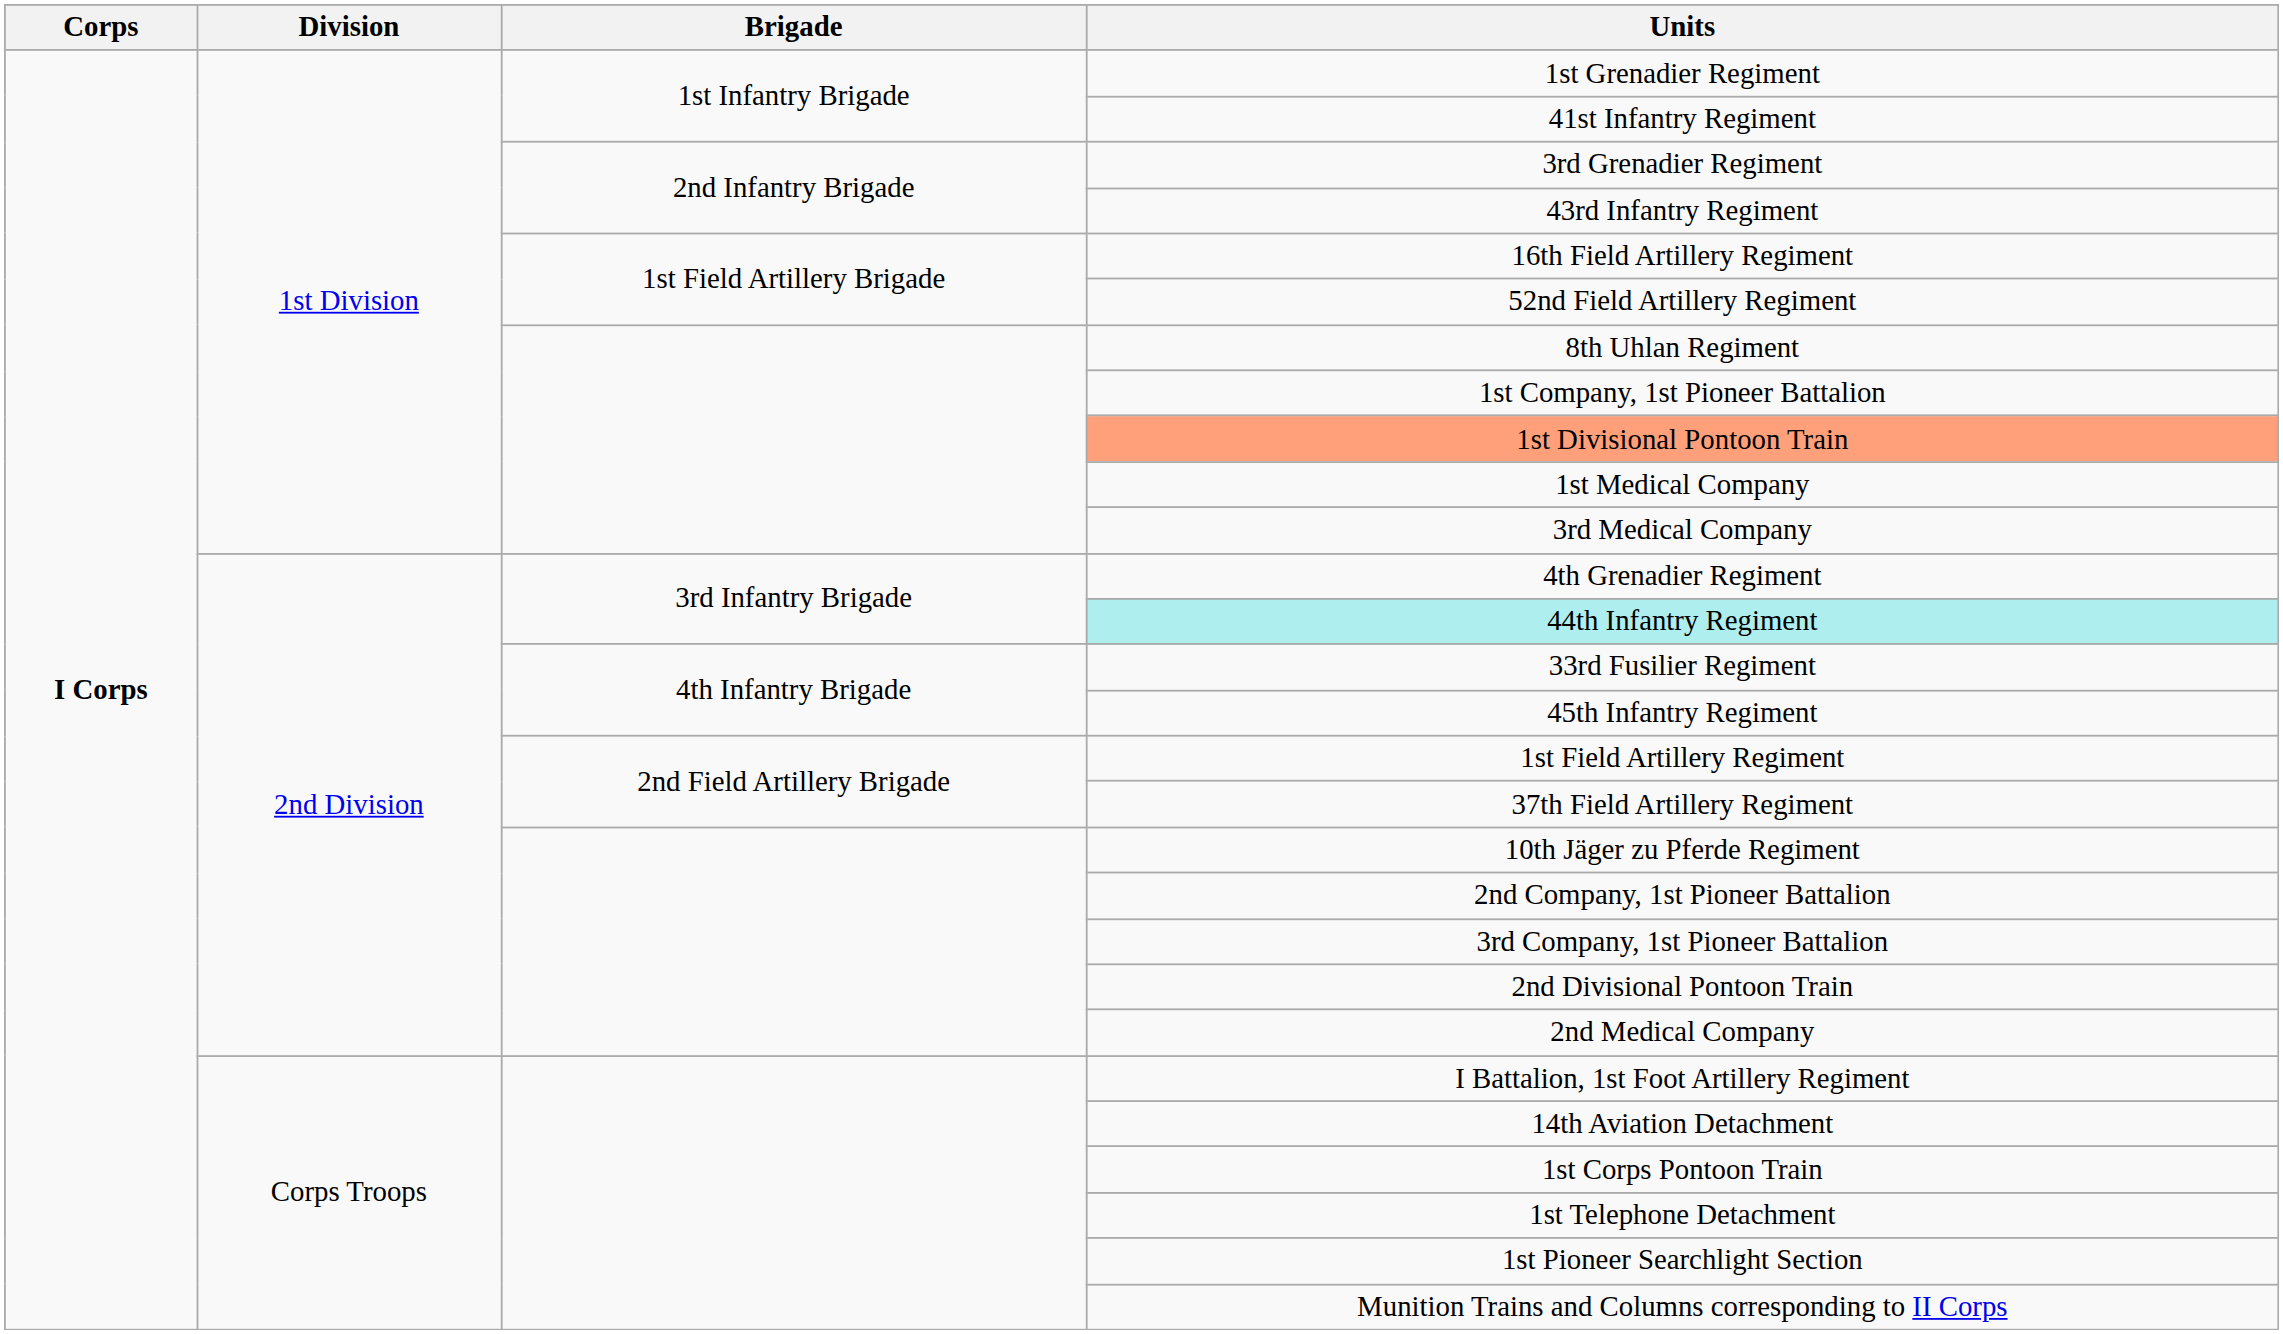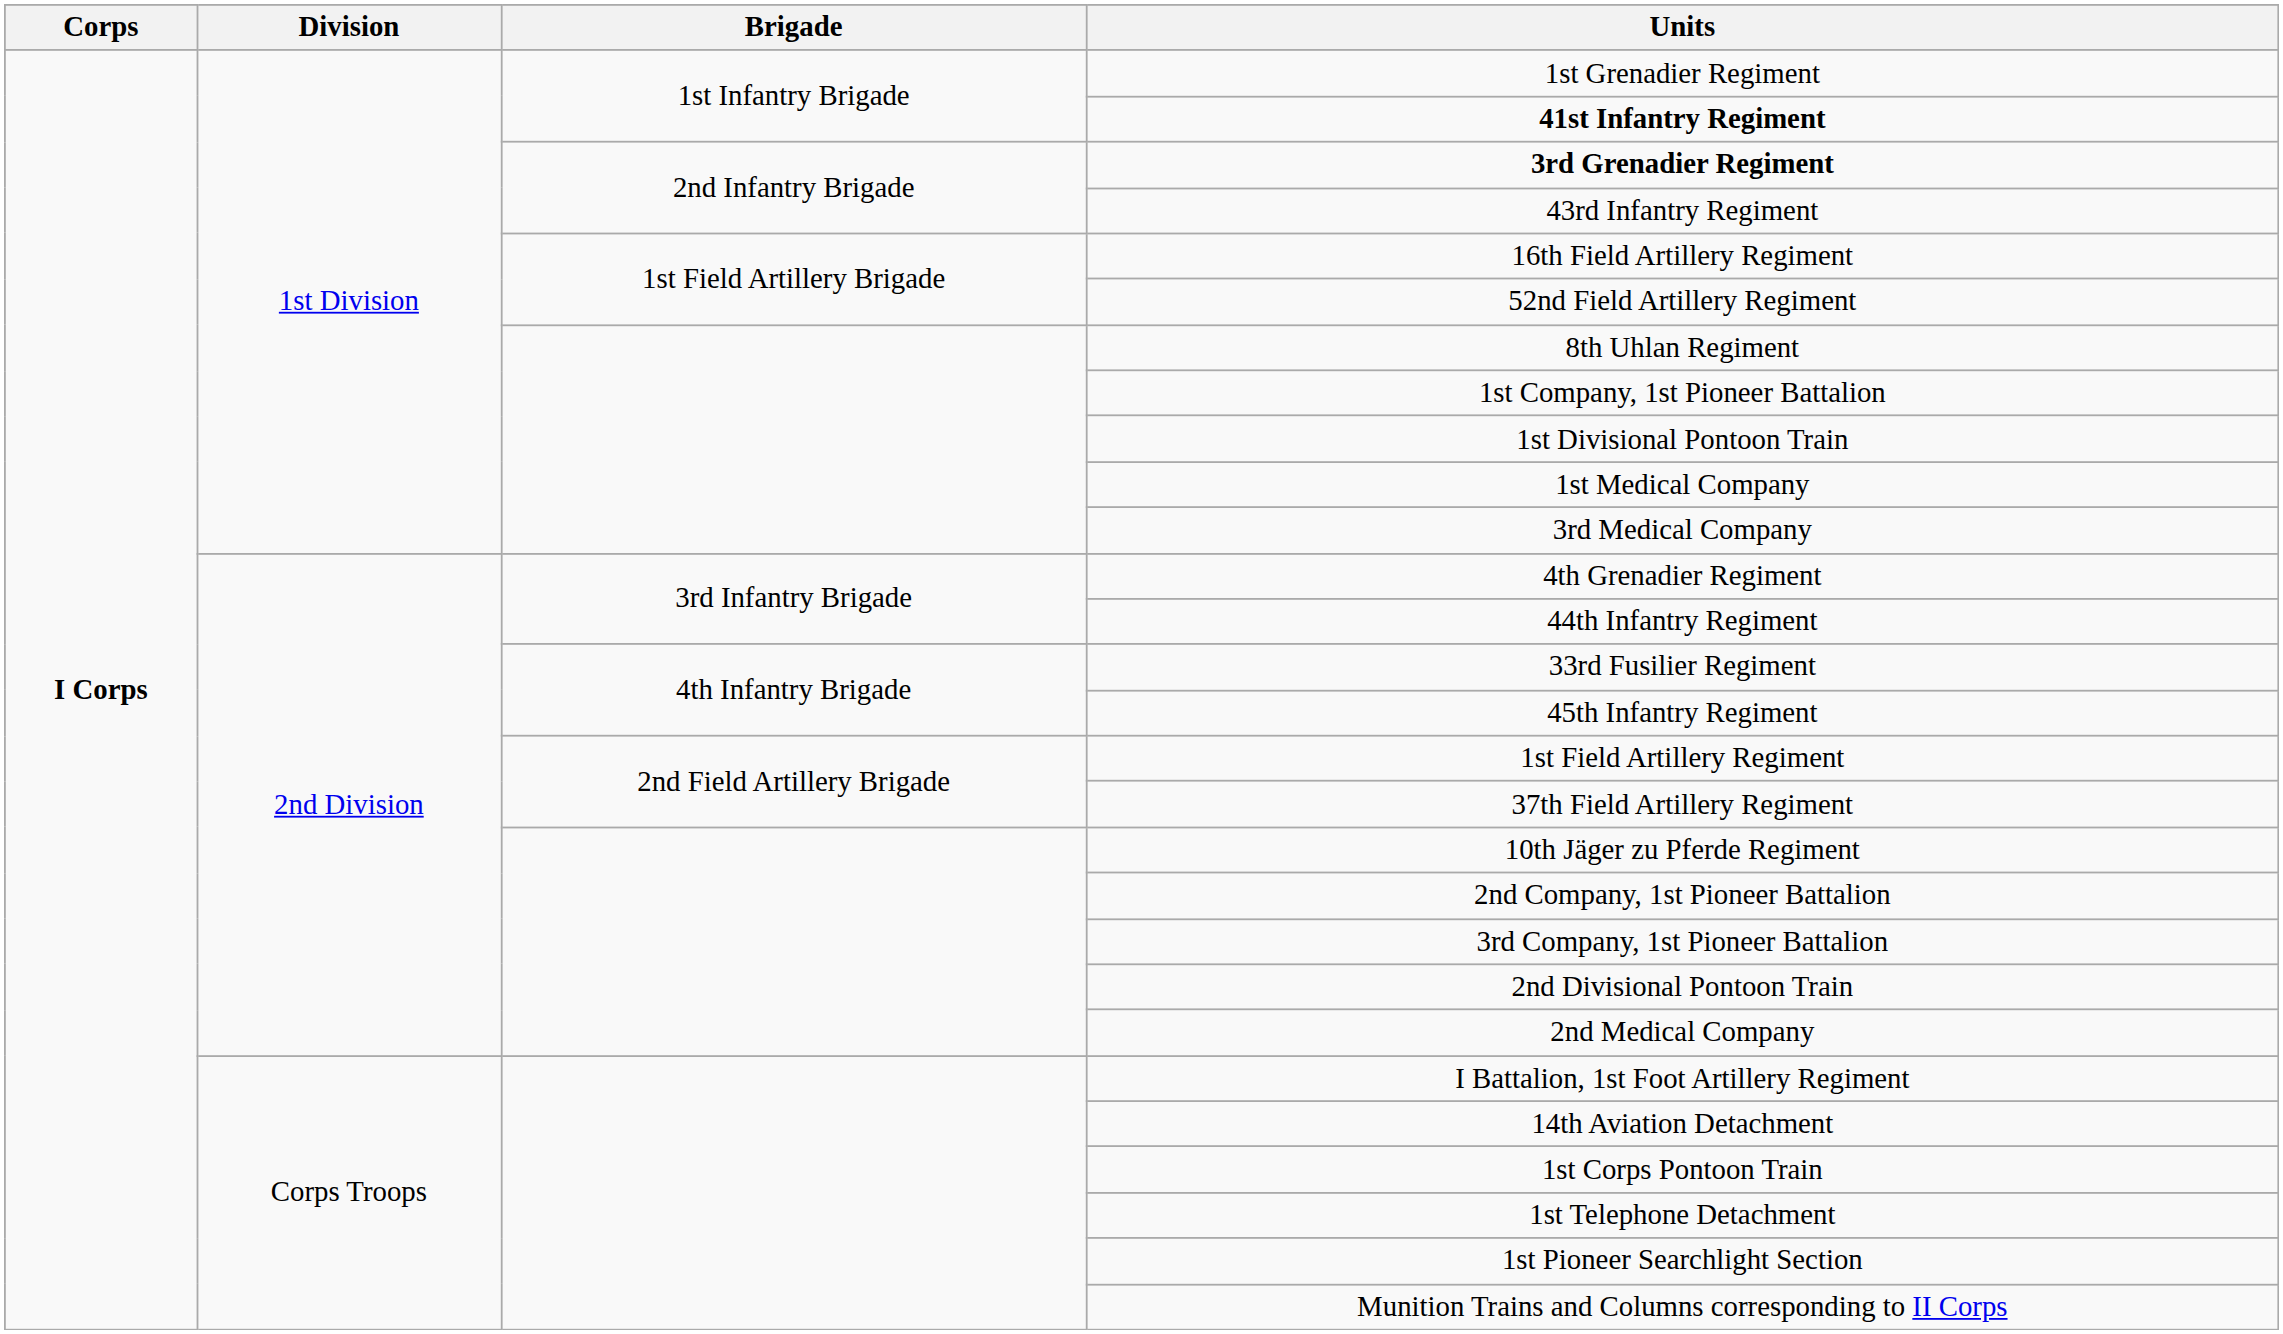(1682, 118) normal -> (1682, 118) bold
(1682, 164) normal -> (1682, 164) bold
(1682, 438) lightsalmon background -> (1682, 438) no background
(1682, 621) paleturquoise background -> (1682, 621) no background
